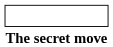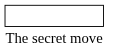(56, 38) bold -> (54, 38) normal
